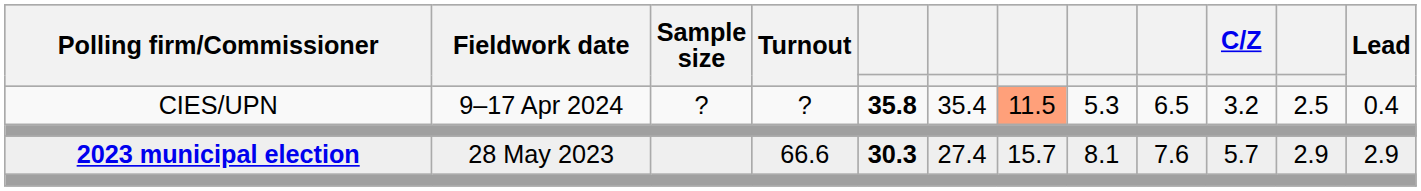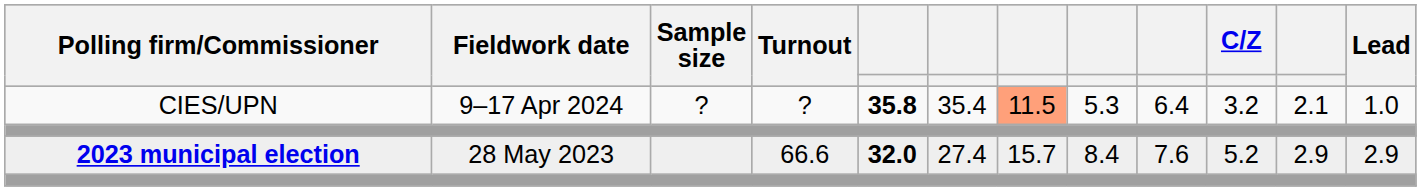(1171, 105) 6.5 -> (1171, 105) 6.4
(1311, 105) 2.5 -> (1311, 105) 2.1
(1381, 105) 0.4 -> (1381, 105) 1.0
(892, 155) 30.3 -> (892, 155) 32.0
(1102, 155) 8.1 -> (1102, 155) 8.4
(1241, 155) 5.7 -> (1241, 155) 5.2
